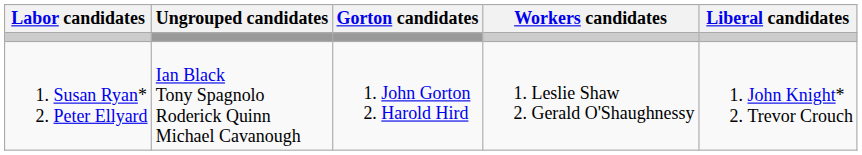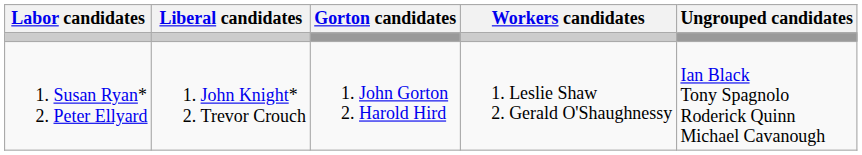columns swapped: (778, 18) <-> (242, 18)
